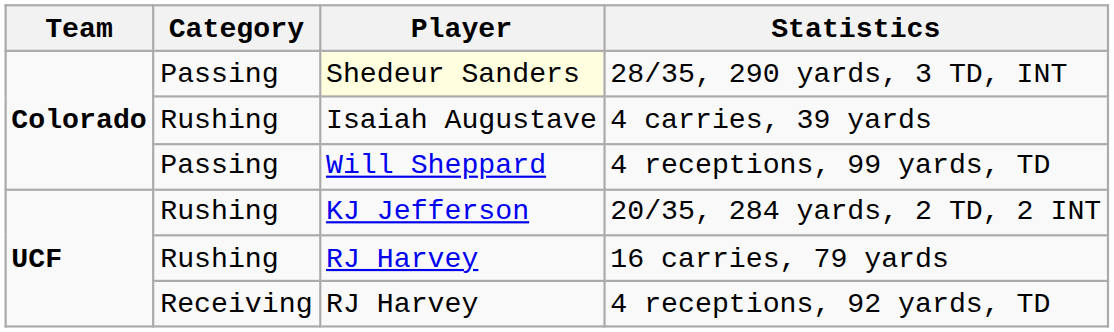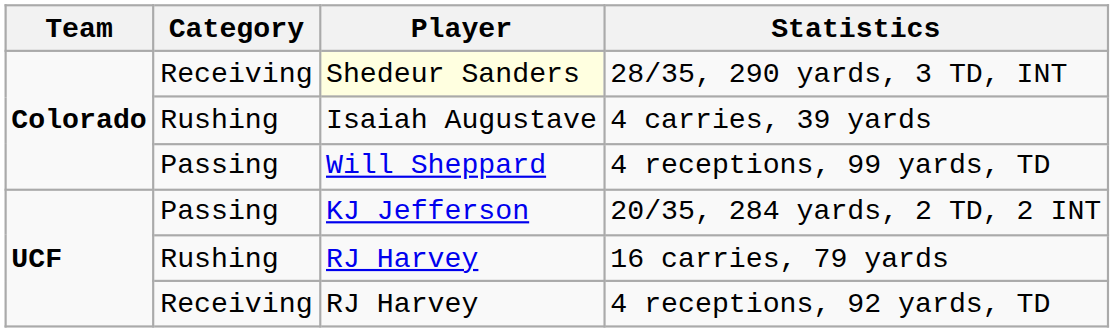(219, 74) Passing -> (236, 74) Receiving
(219, 212) Rushing -> (219, 212) Passing
